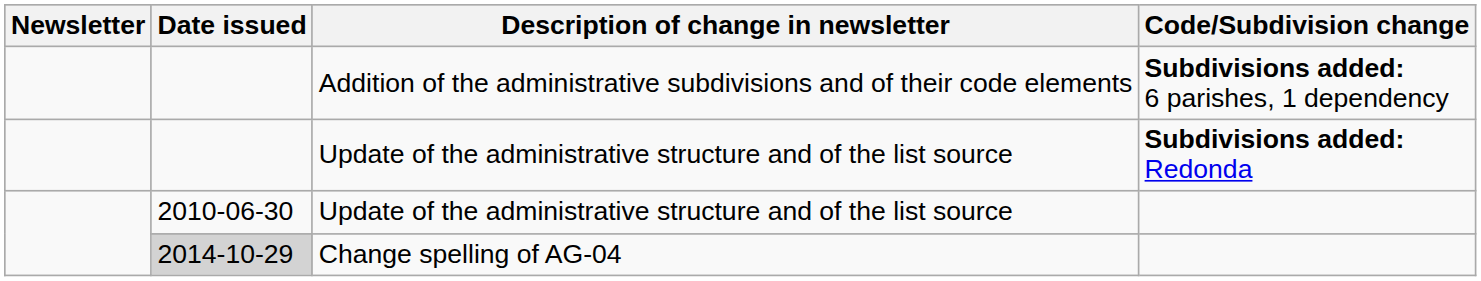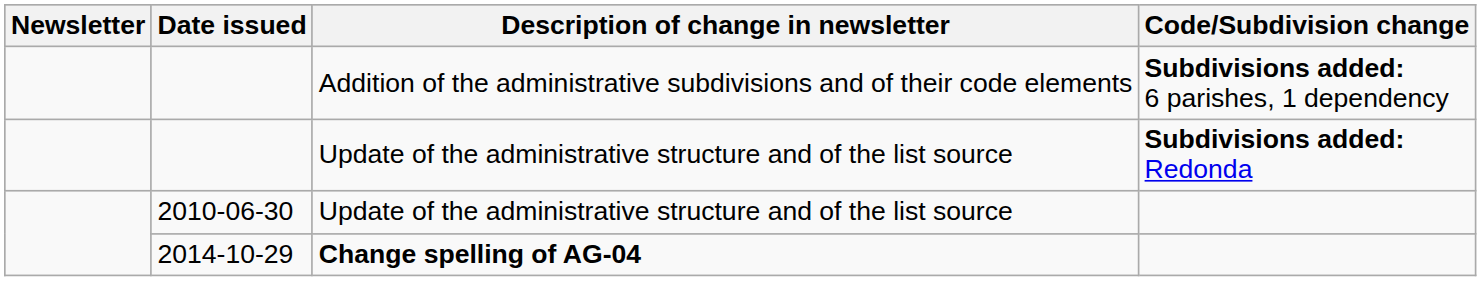(225, 253) lightgrey background -> (225, 253) no background
(470, 253) normal -> (480, 253) bold
